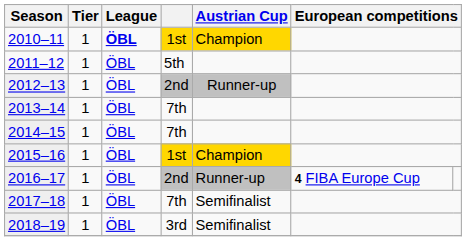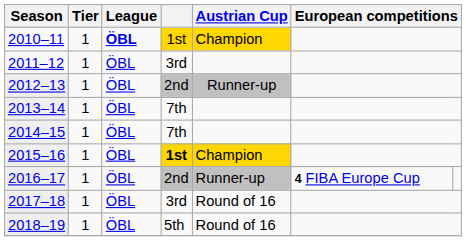(174, 62) 5th -> (176, 62) 3rd
(176, 155) normal -> (176, 155) bold
(176, 201) 7th -> (176, 201) 3rd
(233, 201) Semifinalist -> (236, 201) Round of 16
(176, 224) 3rd -> (174, 224) 5th
(233, 224) Semifinalist -> (236, 224) Round of 16
